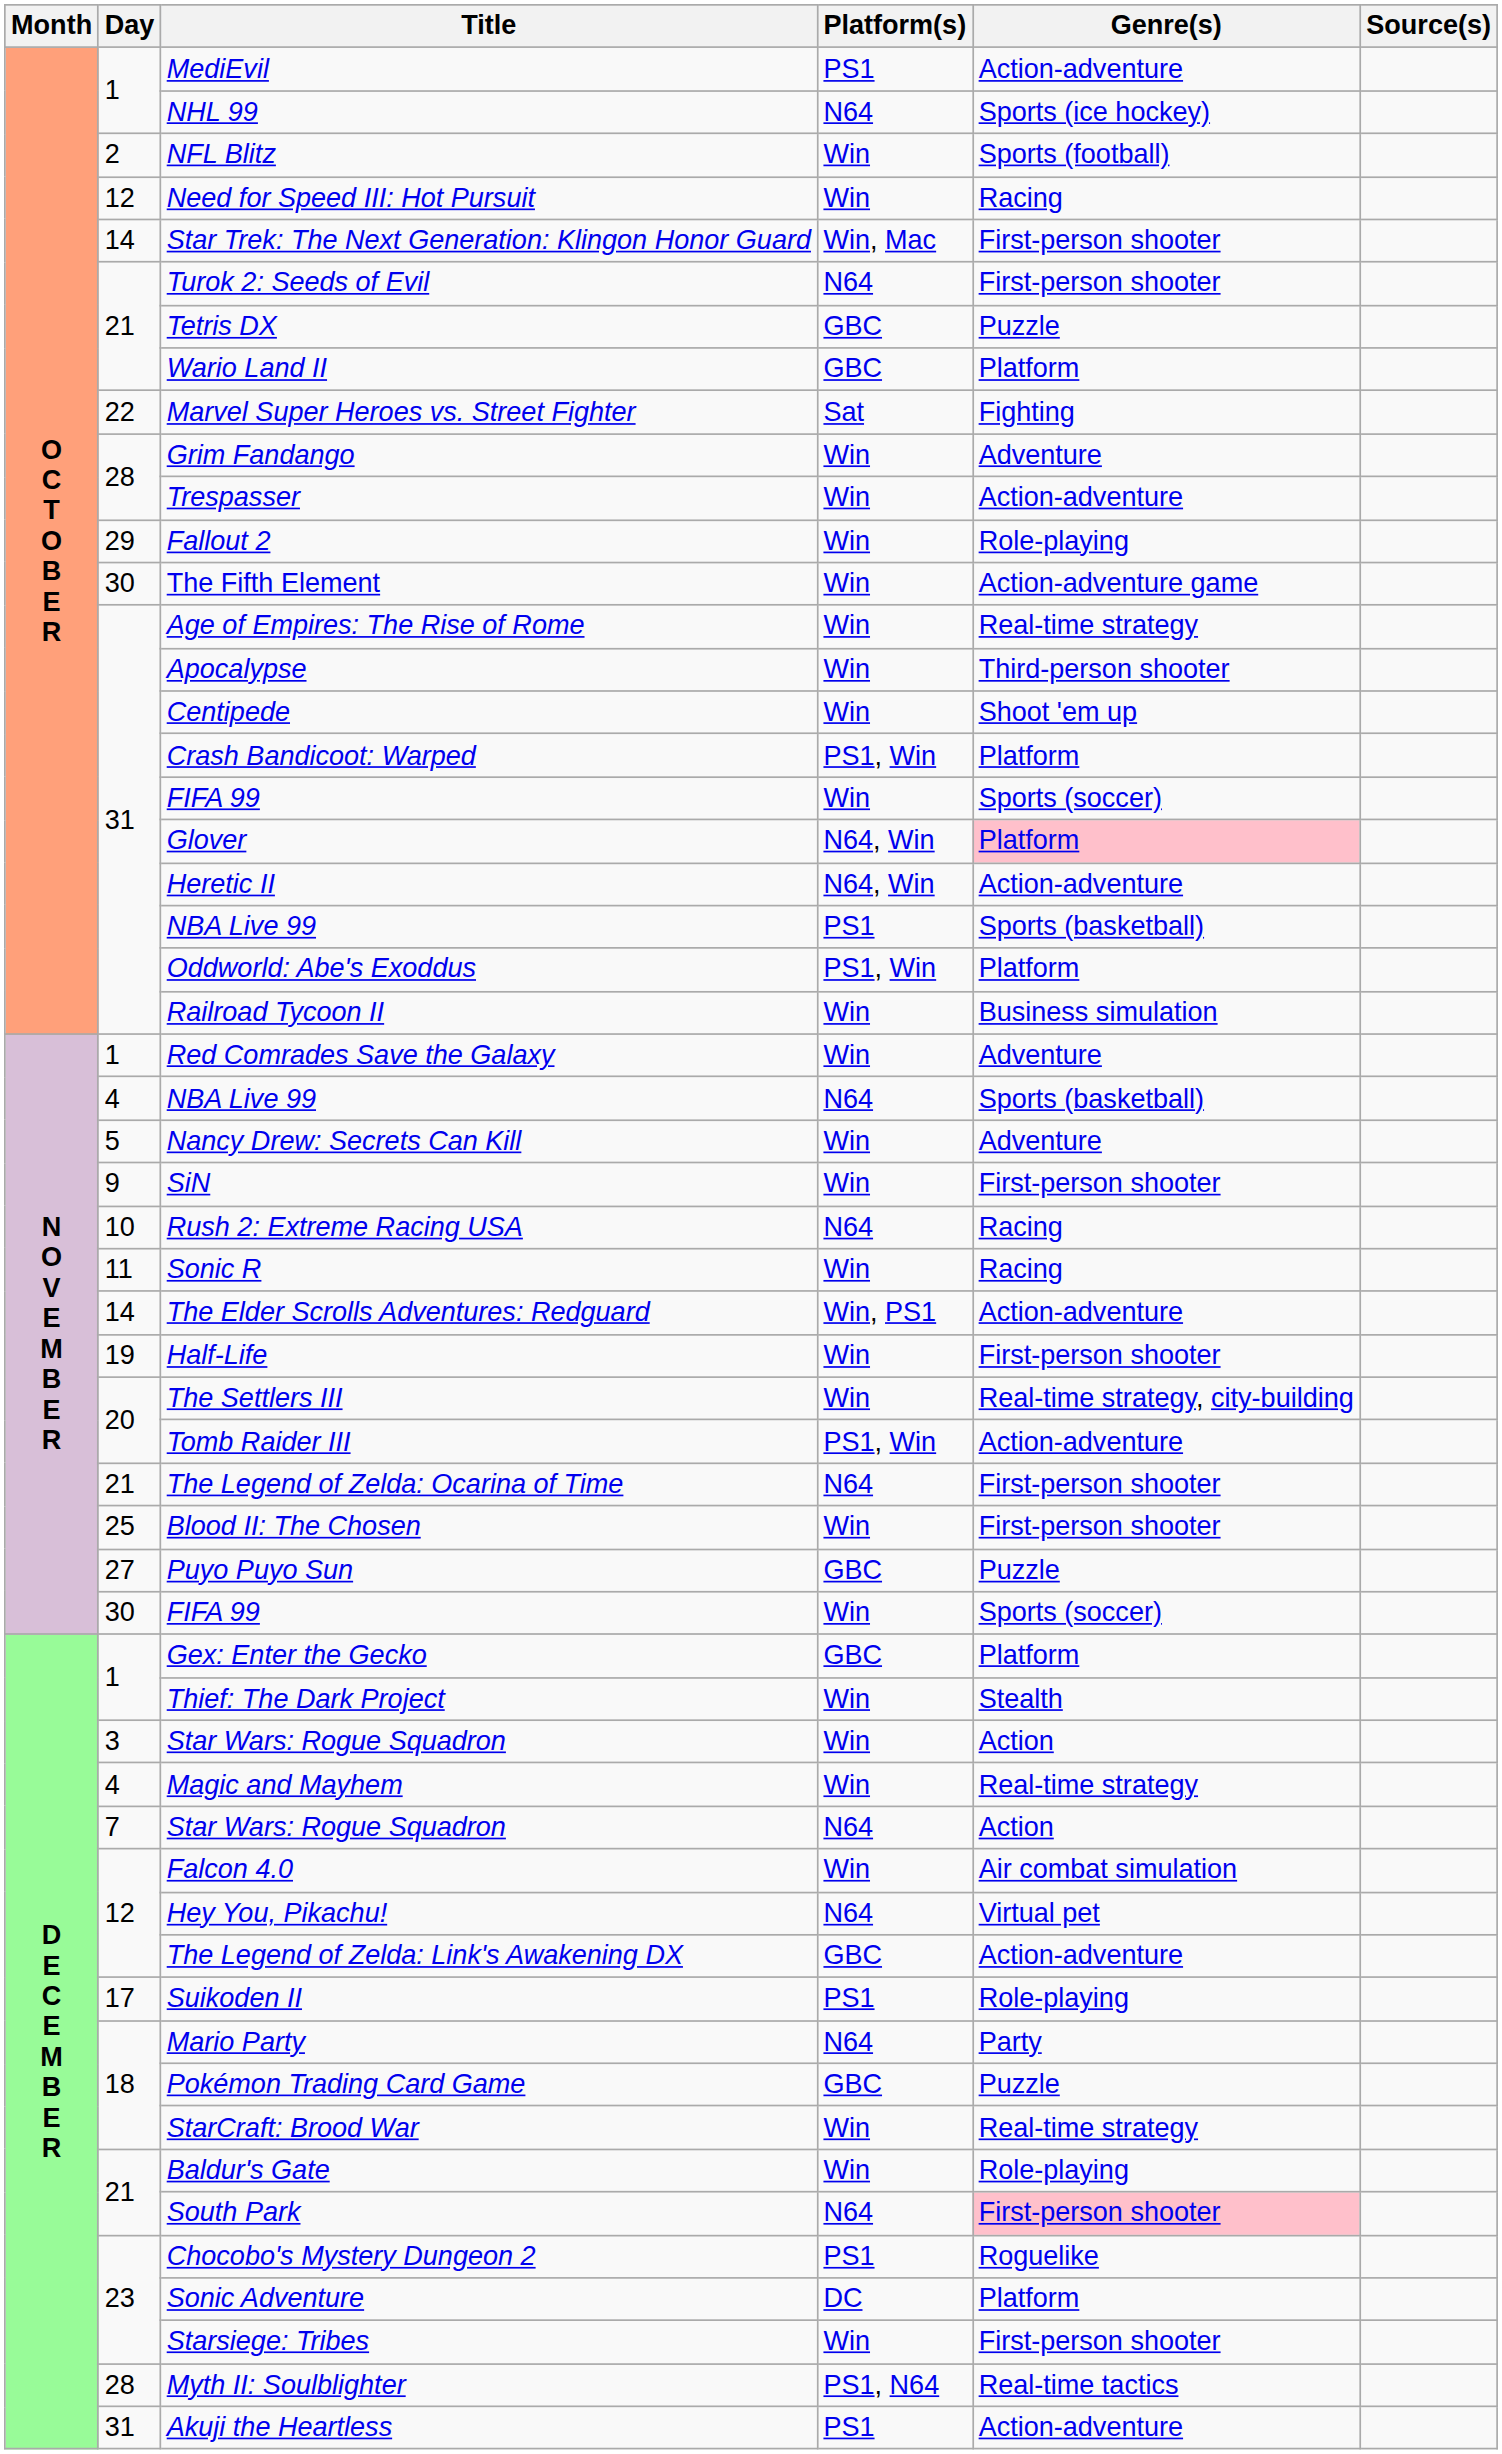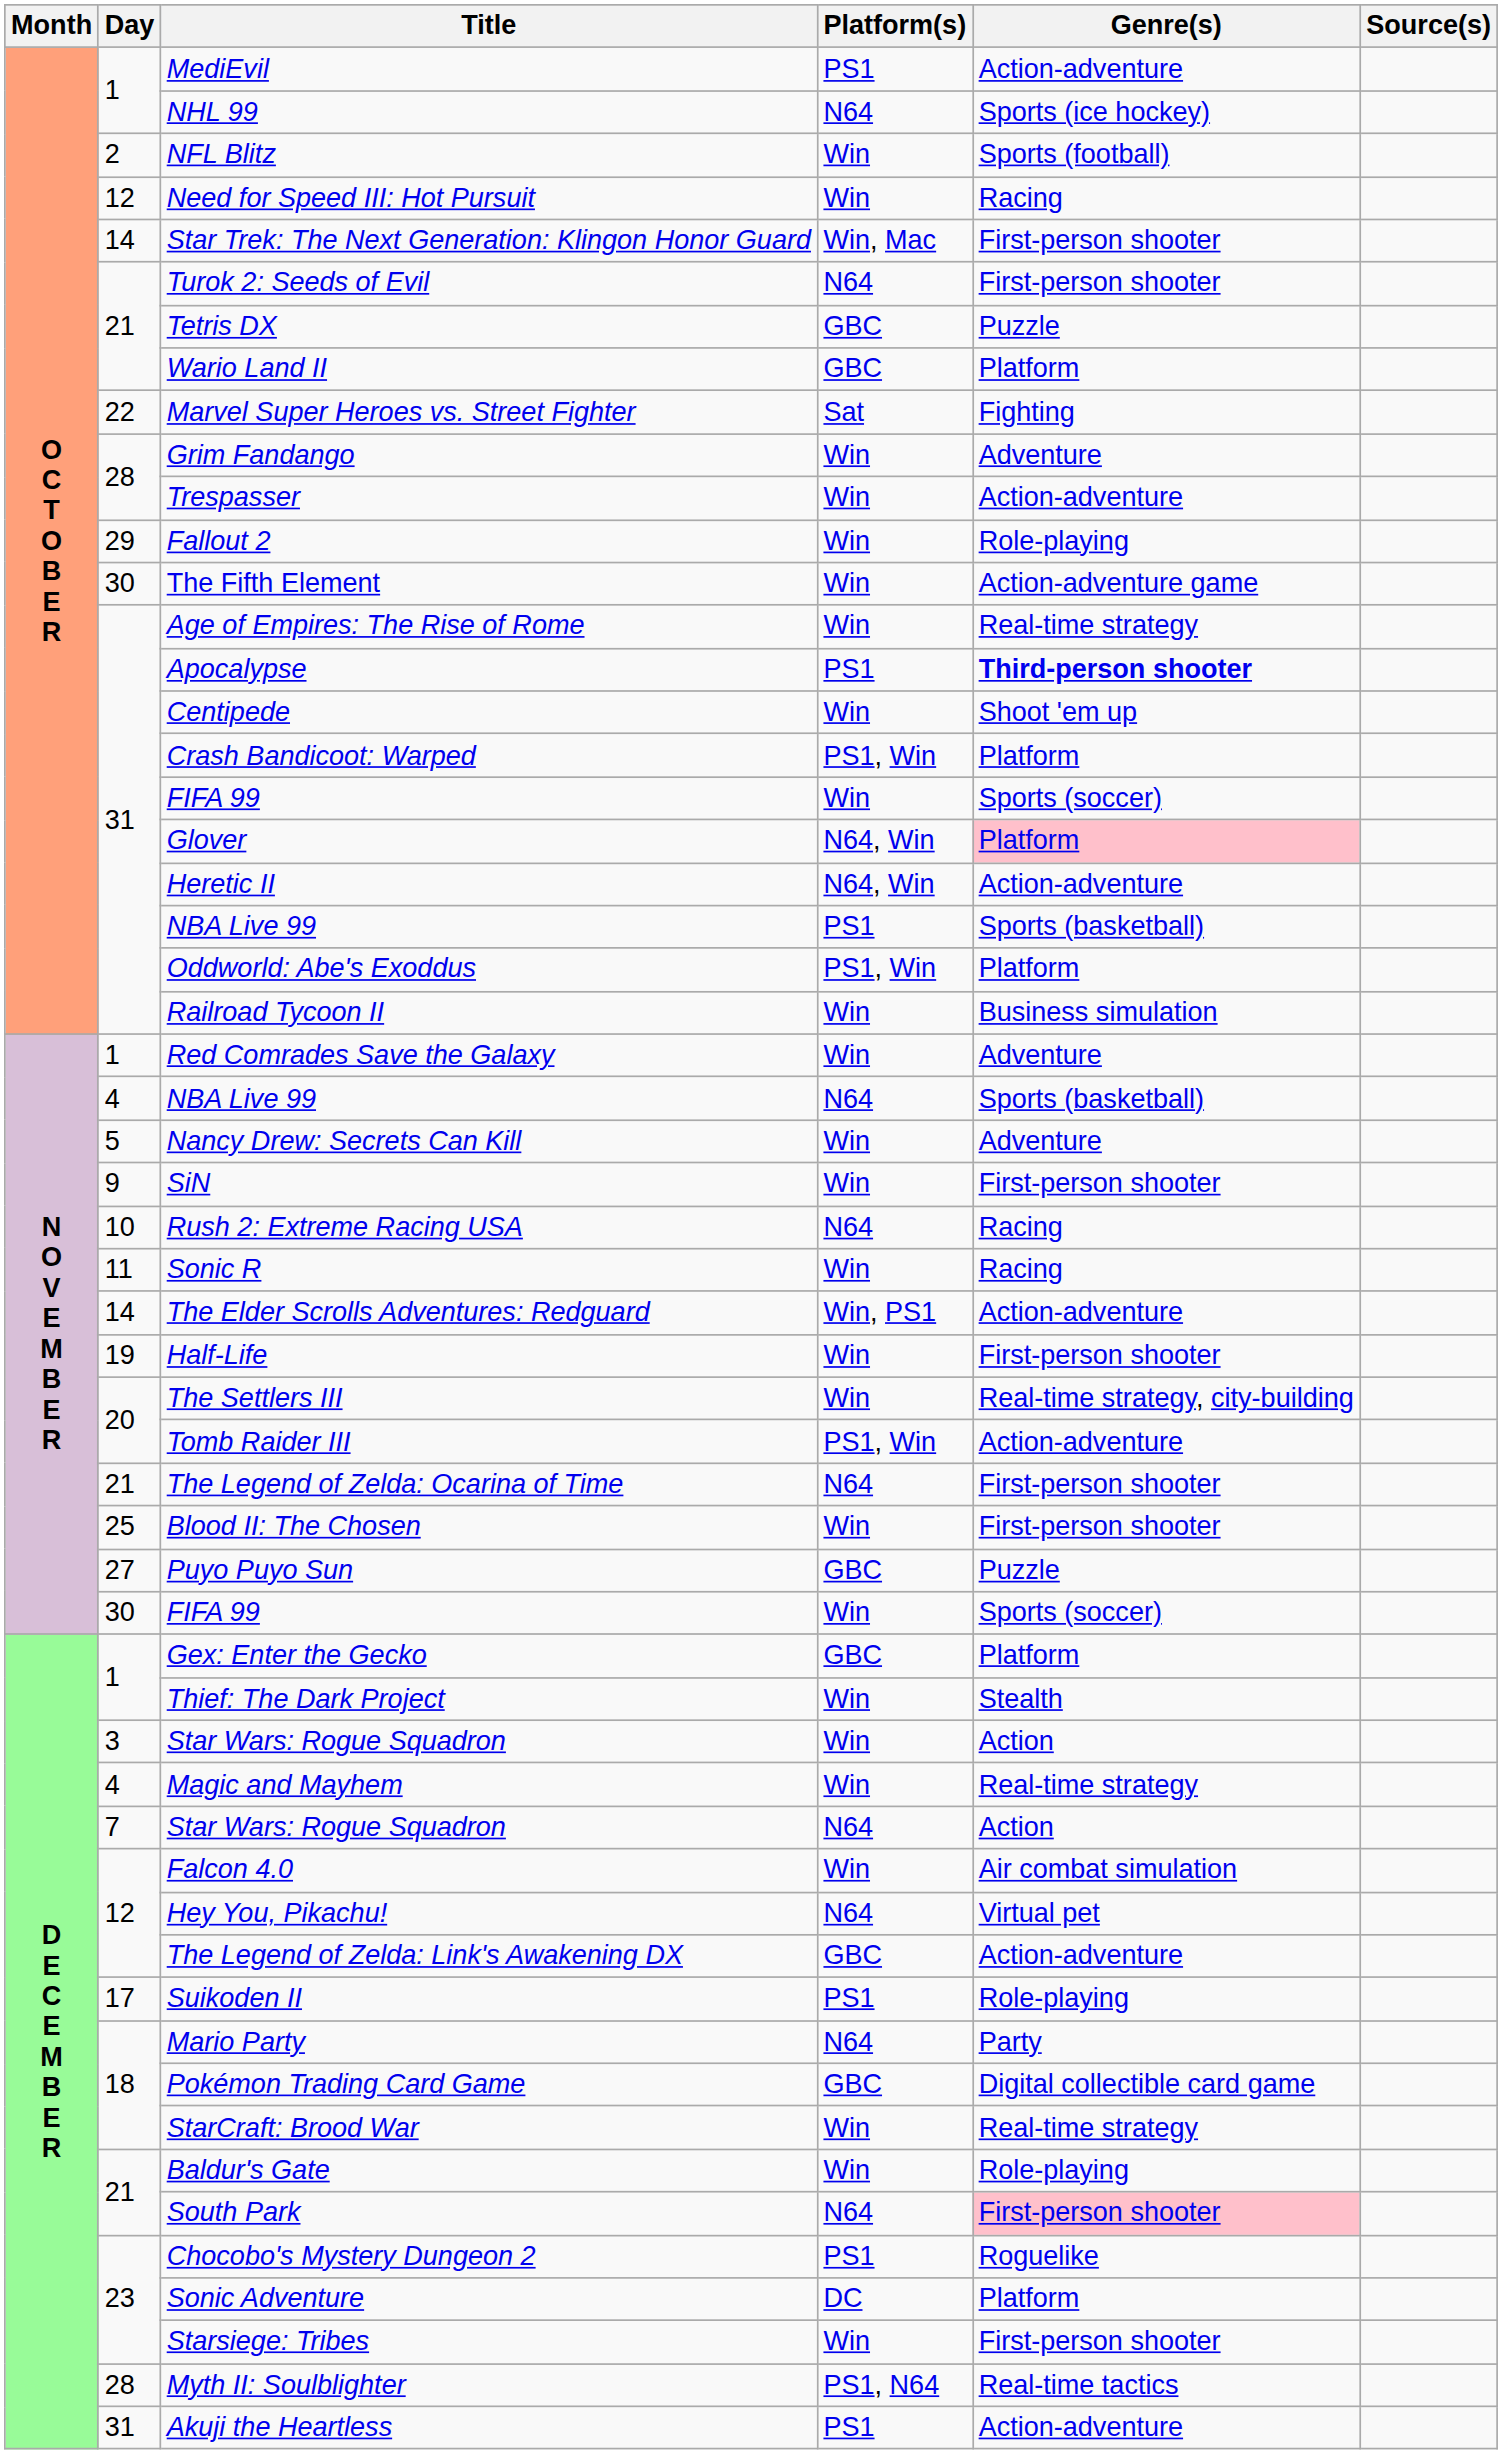(847, 669) Win -> (849, 669) PS1
(1104, 669) normal -> (1115, 669) bold
(1019, 2084) Puzzle -> (1147, 2084) Digital collectible card game
